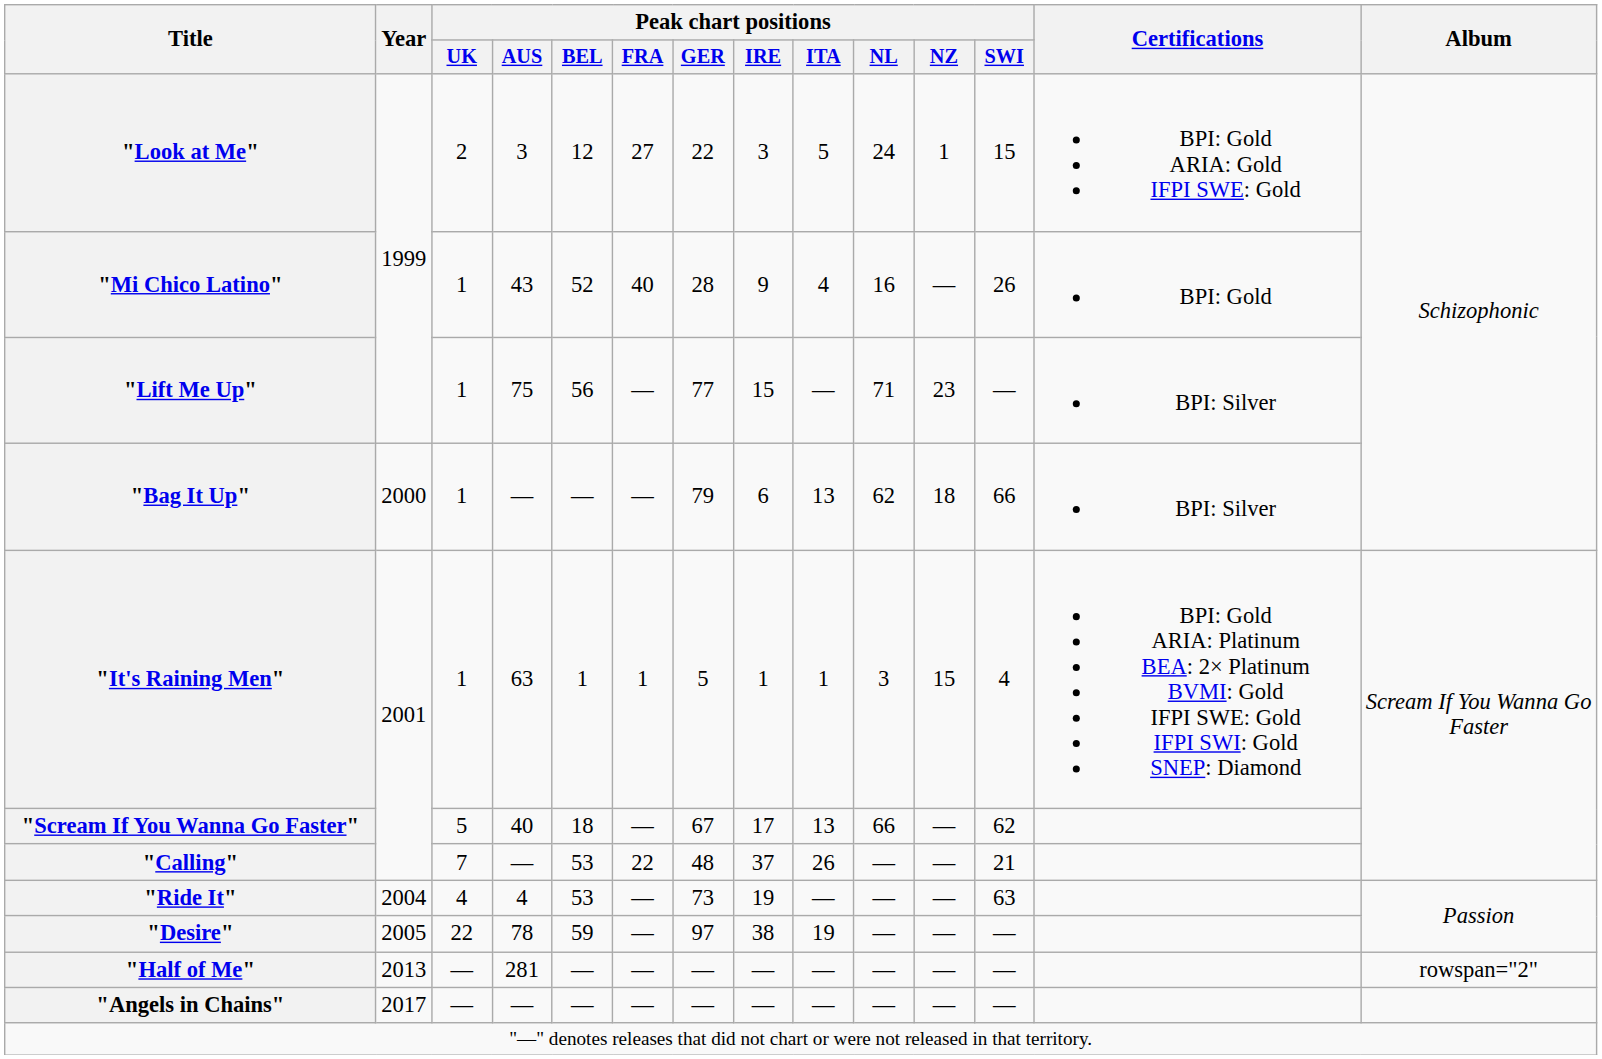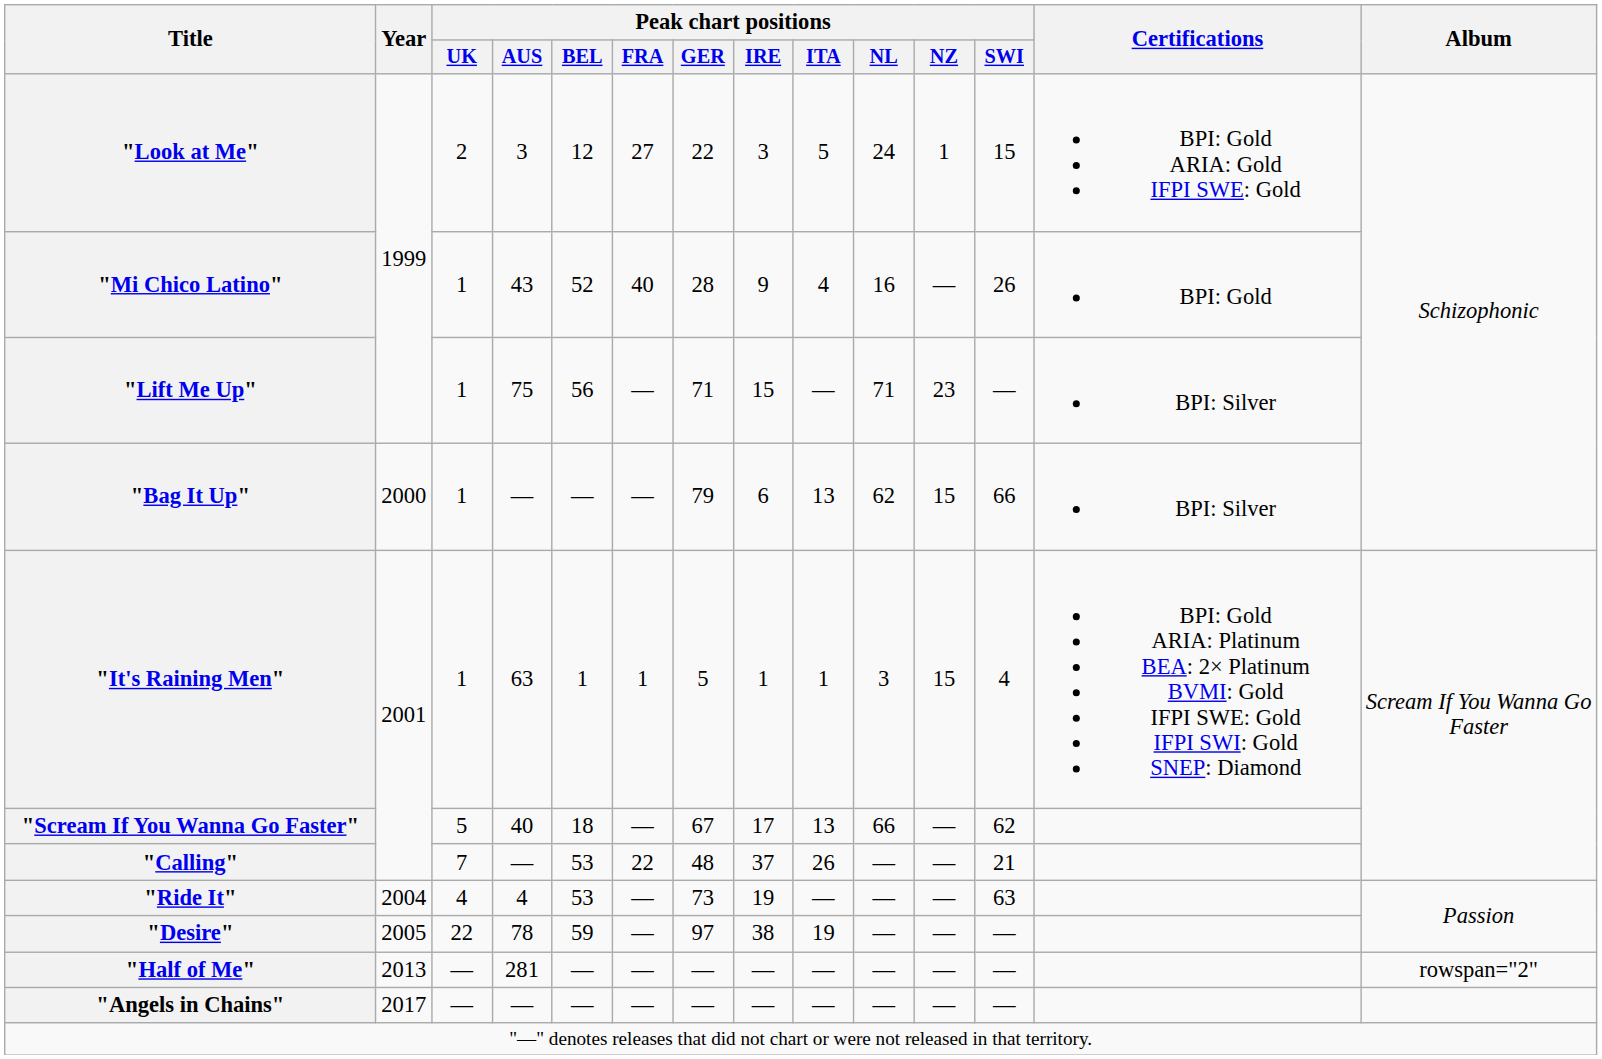(703, 390) 77 -> (703, 390) 71
(944, 496) 18 -> (944, 496) 15
